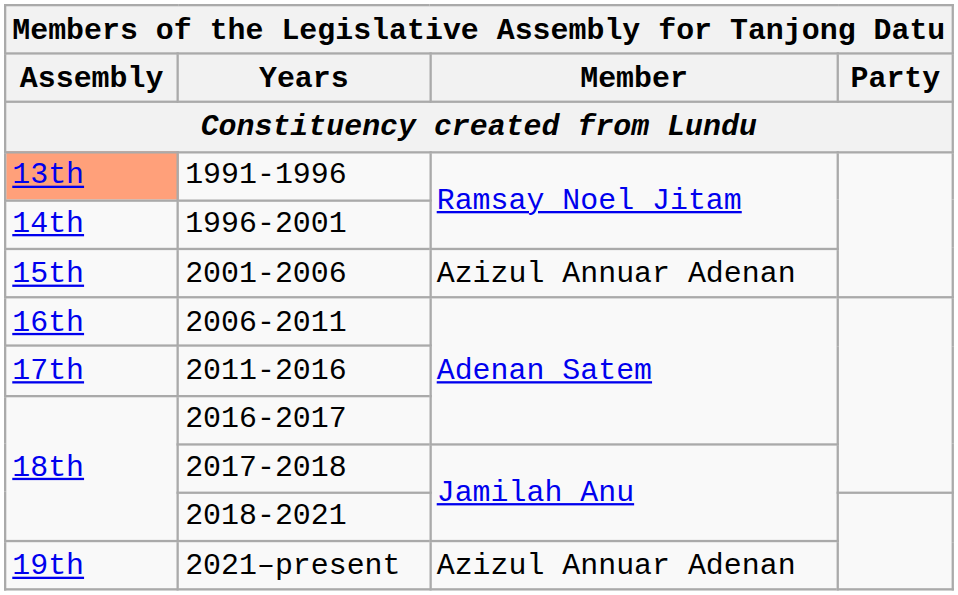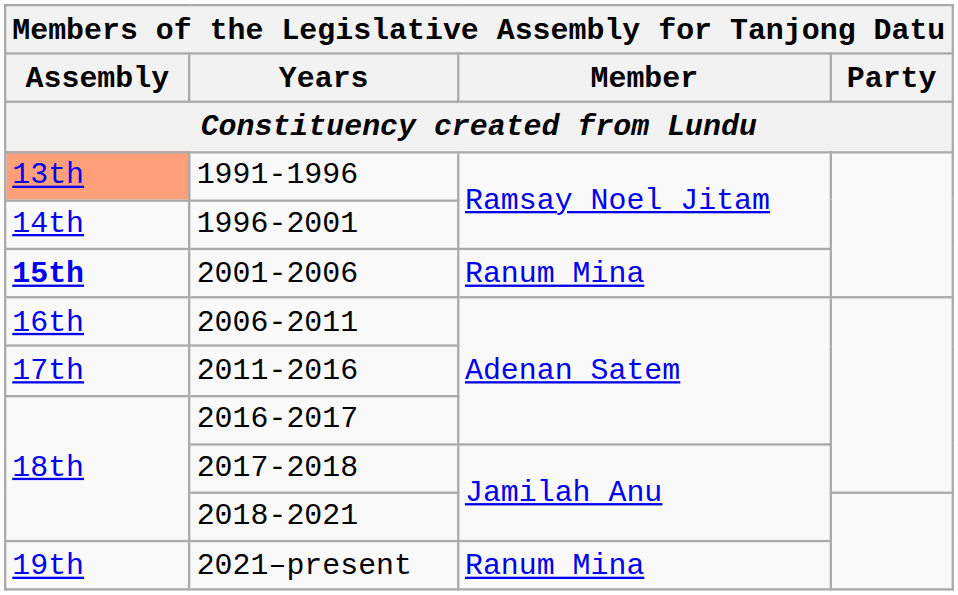(48, 273) normal -> (48, 273) bold
(616, 273) Azizul Annuar Adenan -> (555, 273) Ranum Mina
(616, 566) Azizul Annuar Adenan -> (555, 566) Ranum Mina
